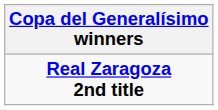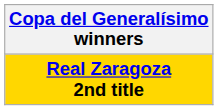(109, 79) no background -> (109, 79) gold background
